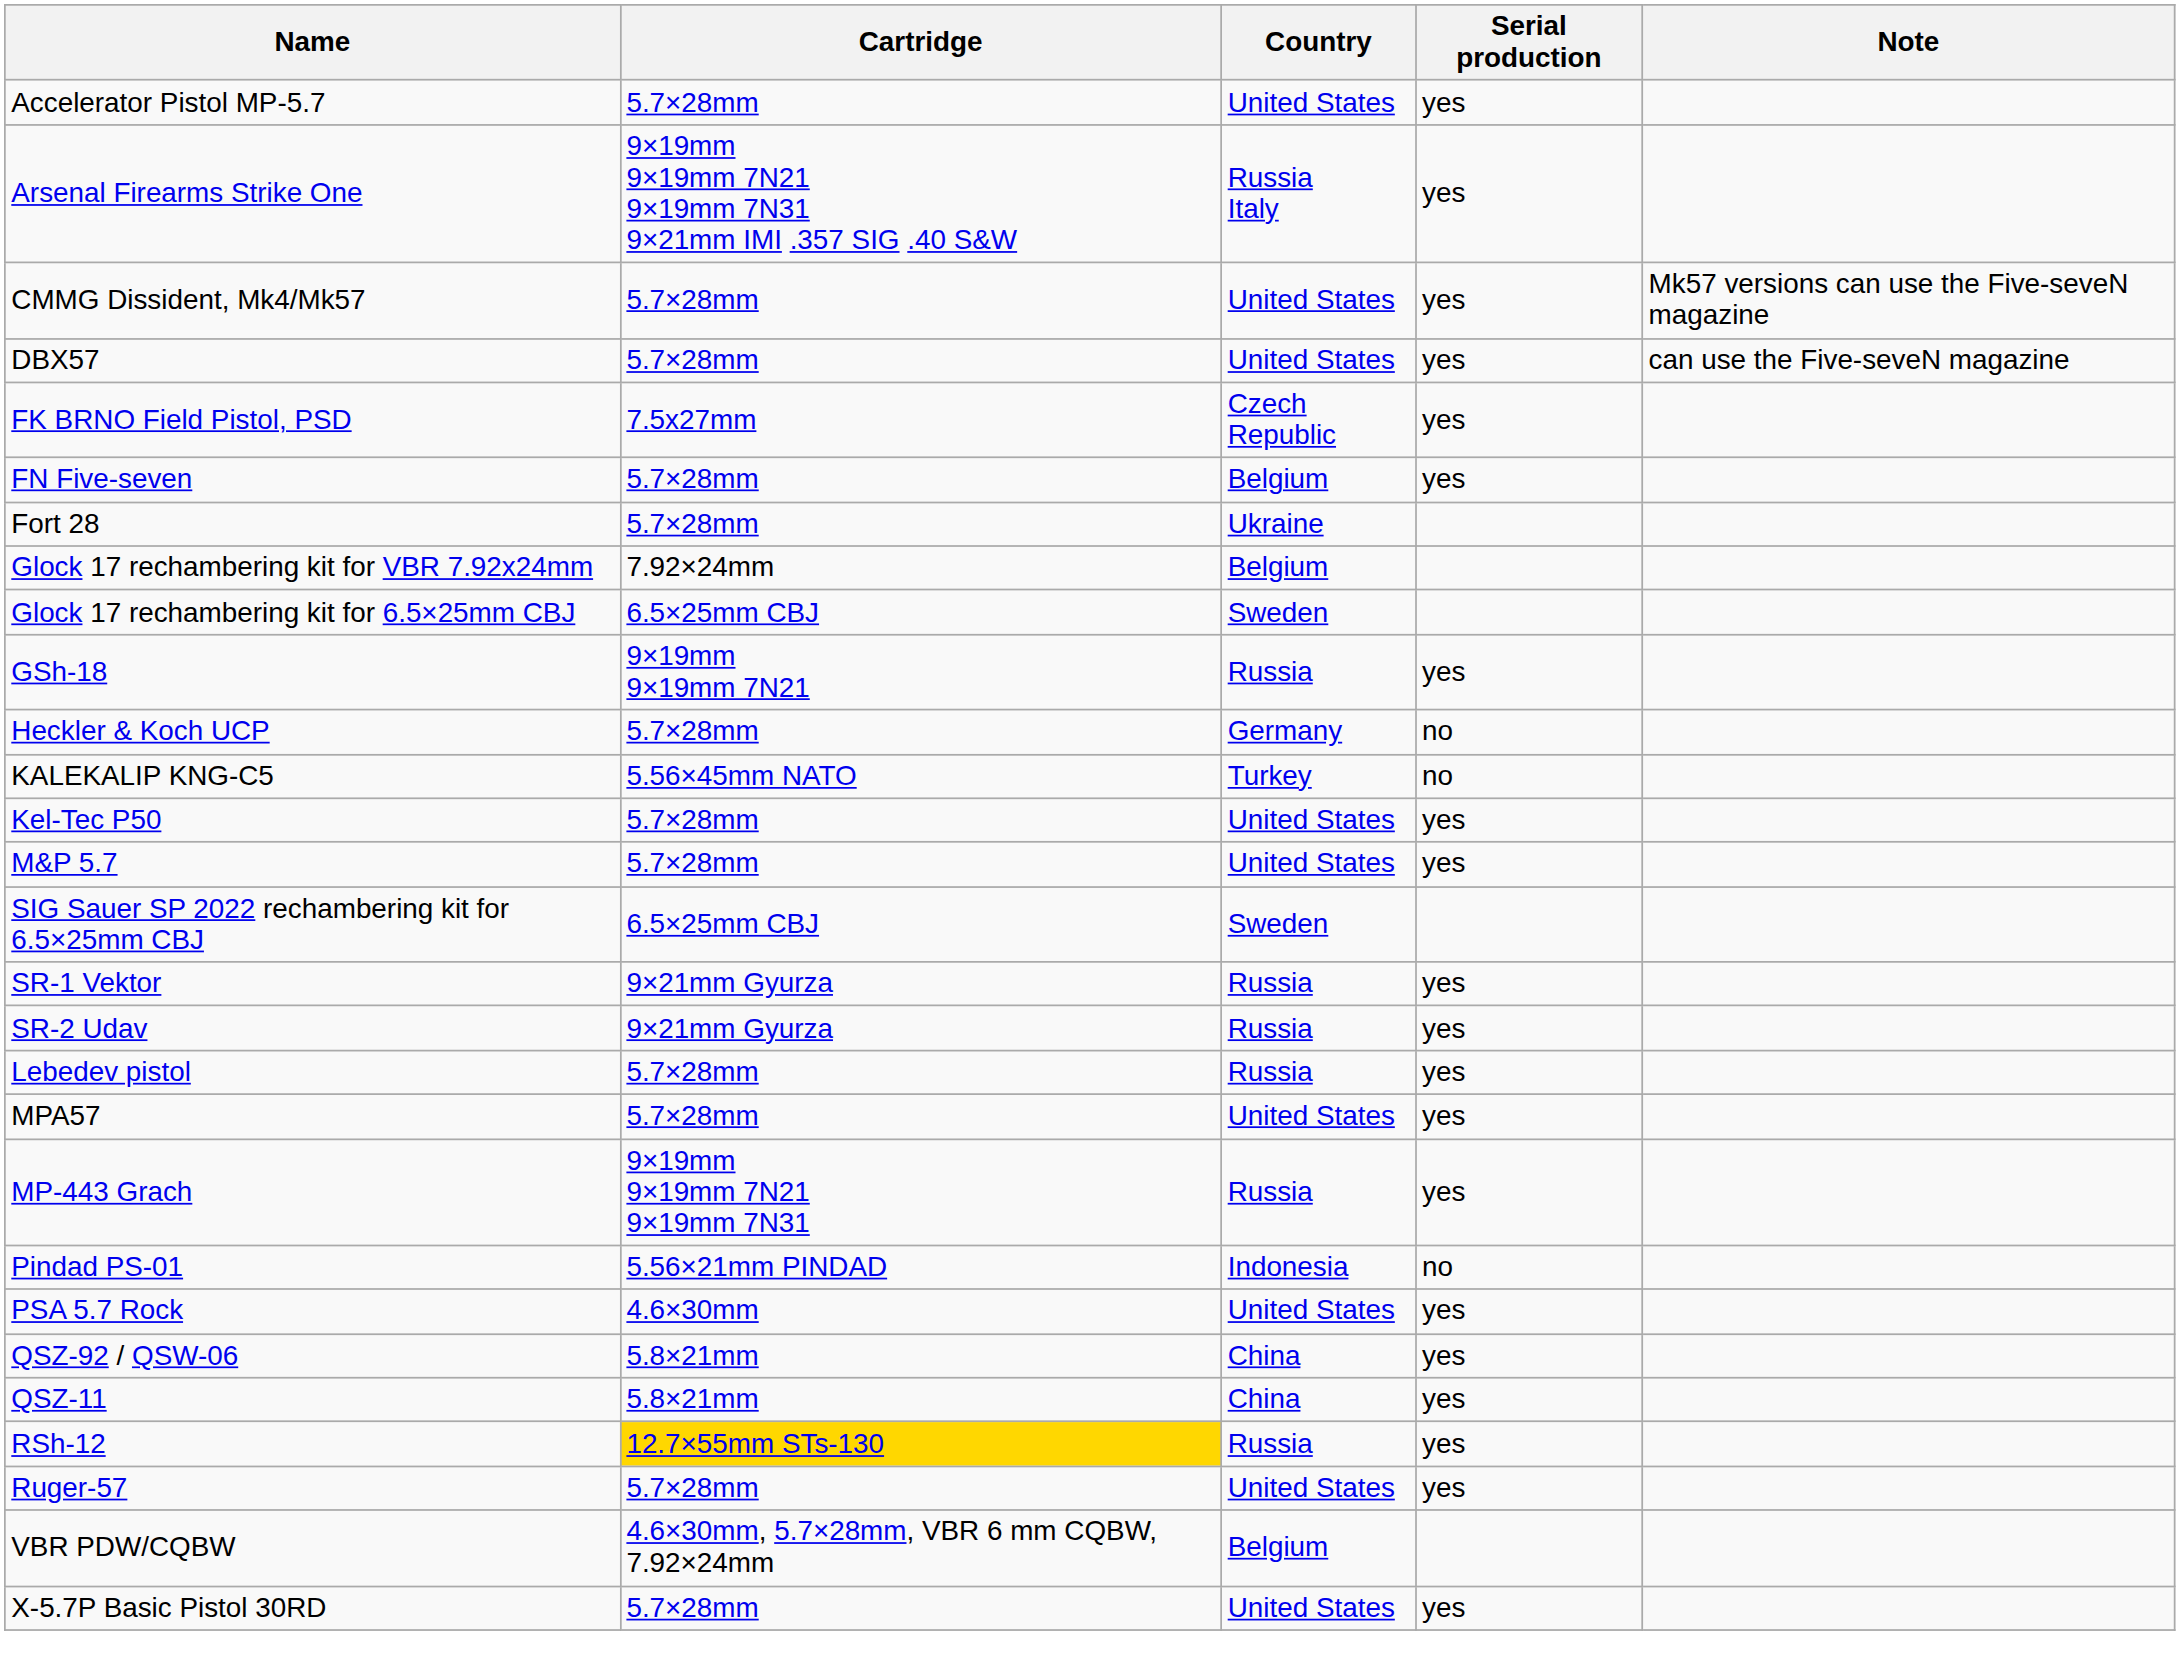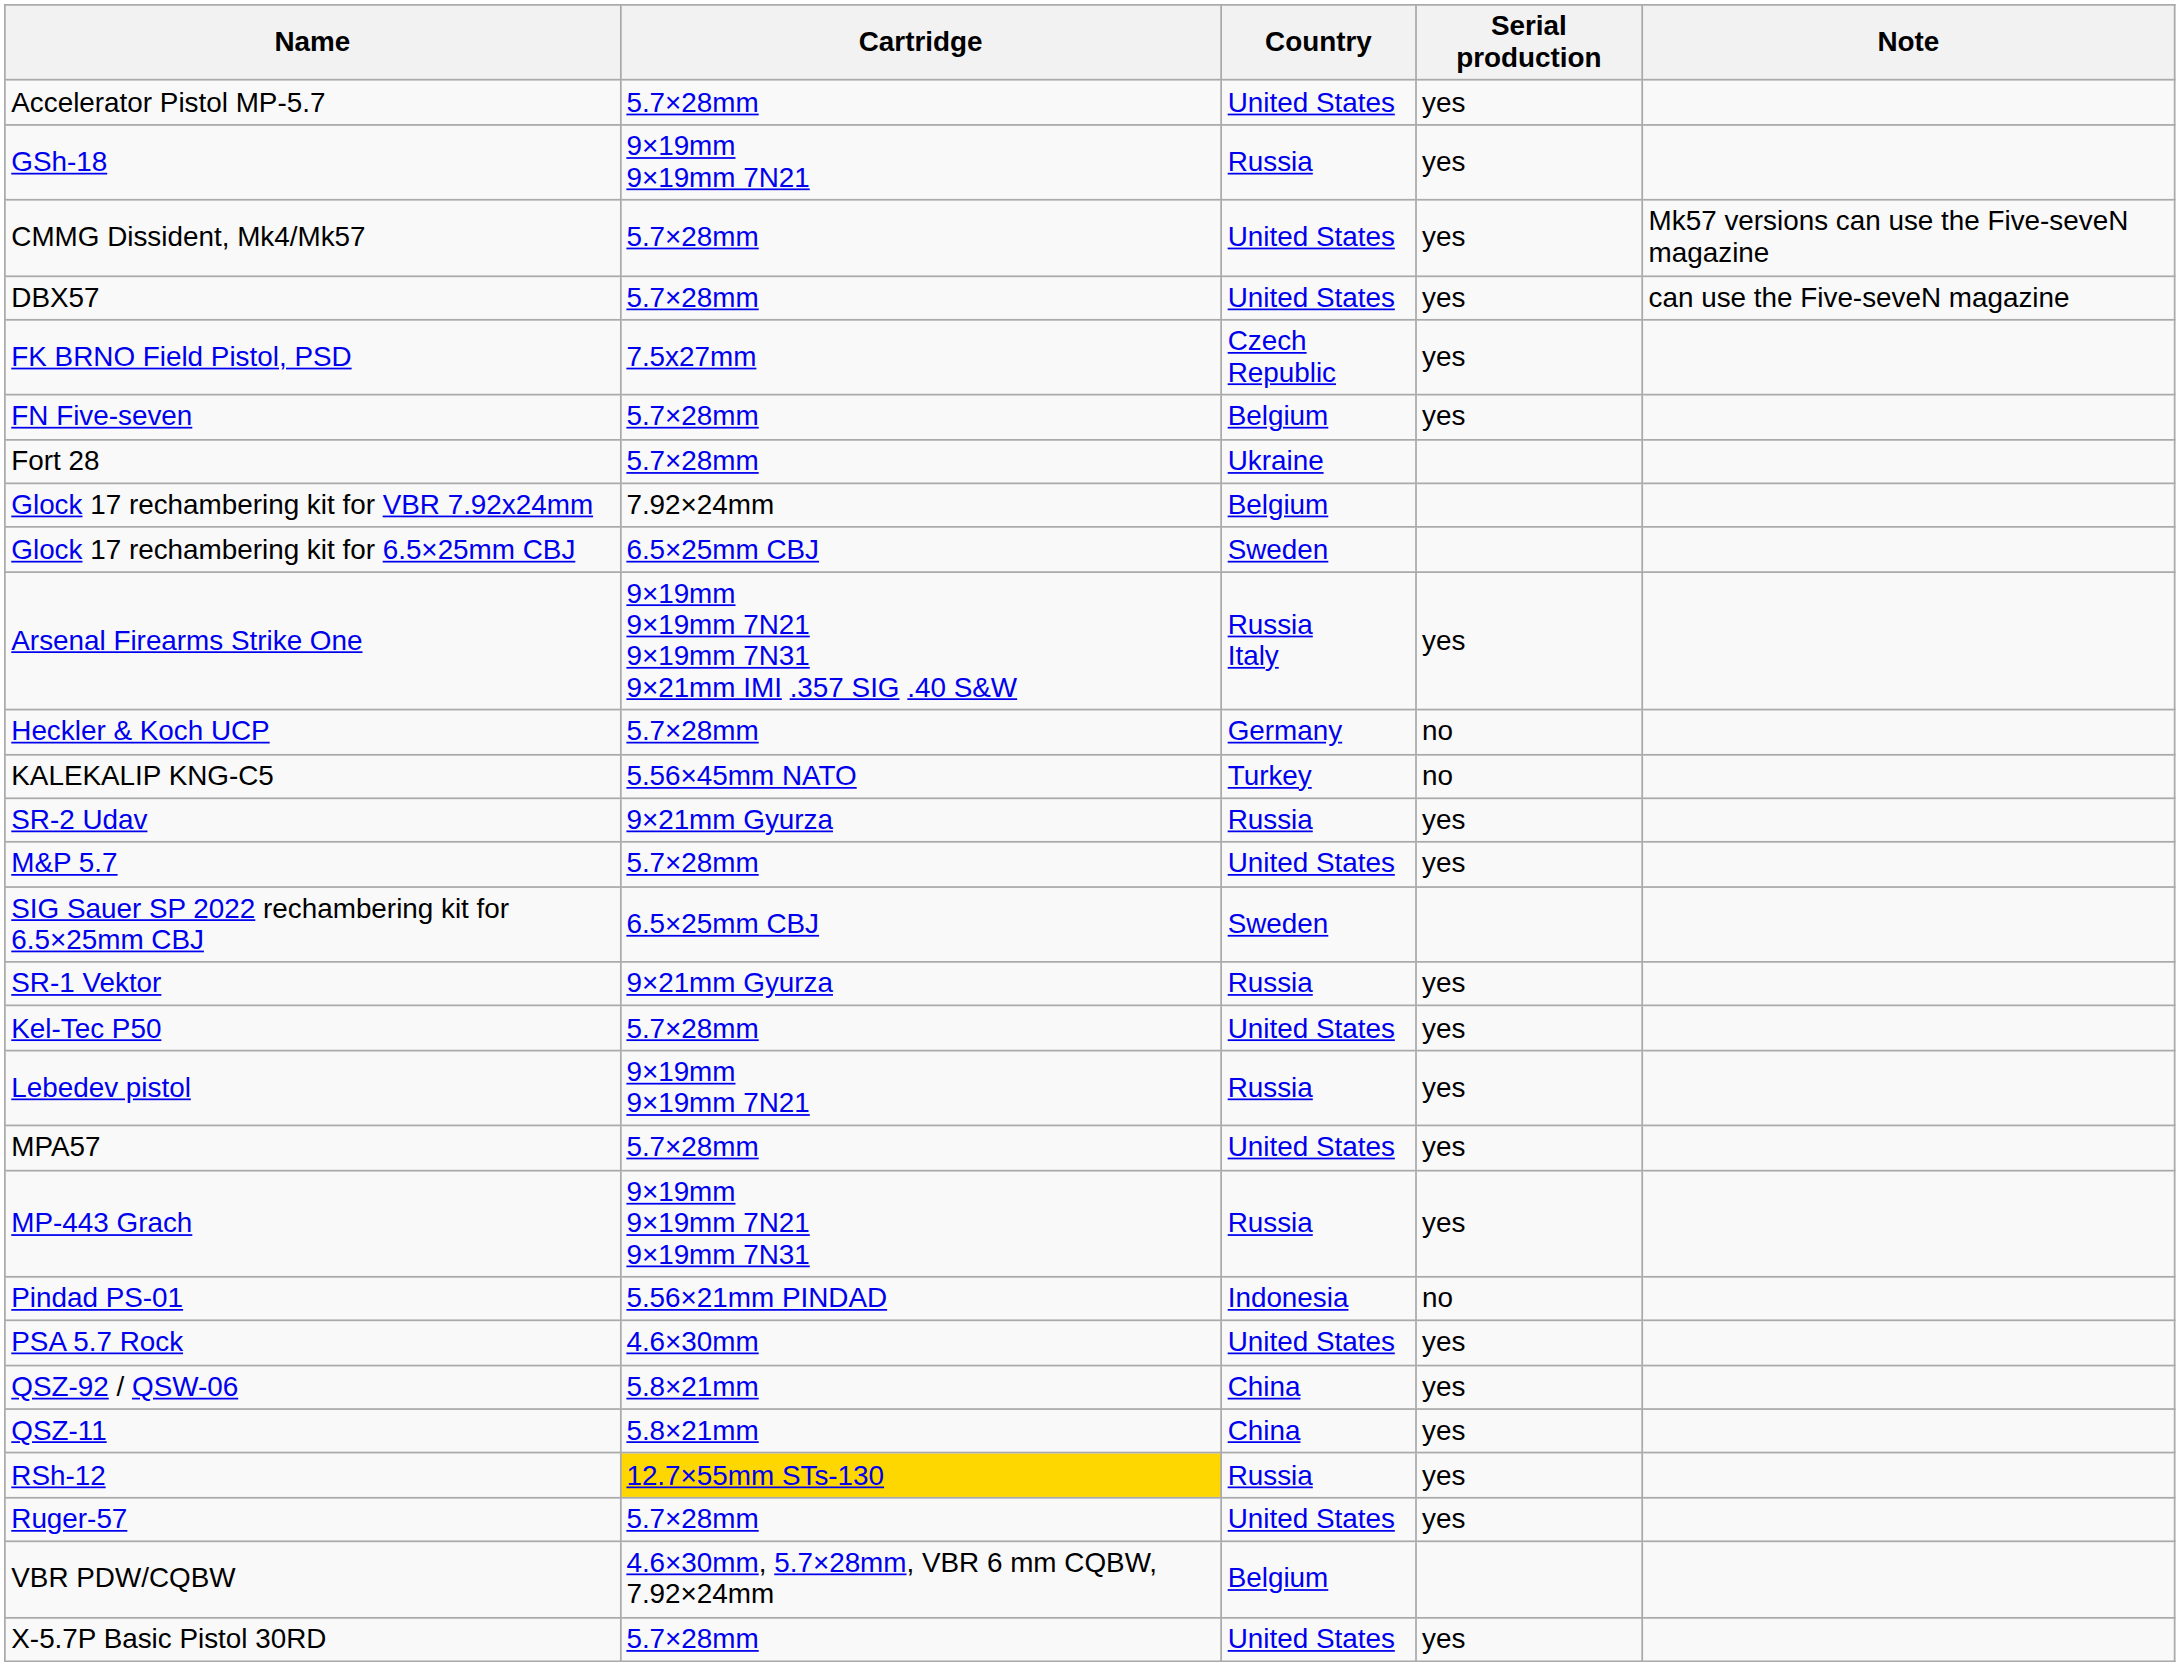rows swapped: (187, 193) <-> (59, 671)
rows swapped: (86, 819) <-> (79, 1027)
(693, 1071) 5.7×28mm -> (718, 1087) 9×19mm 9×19mm 7N21
